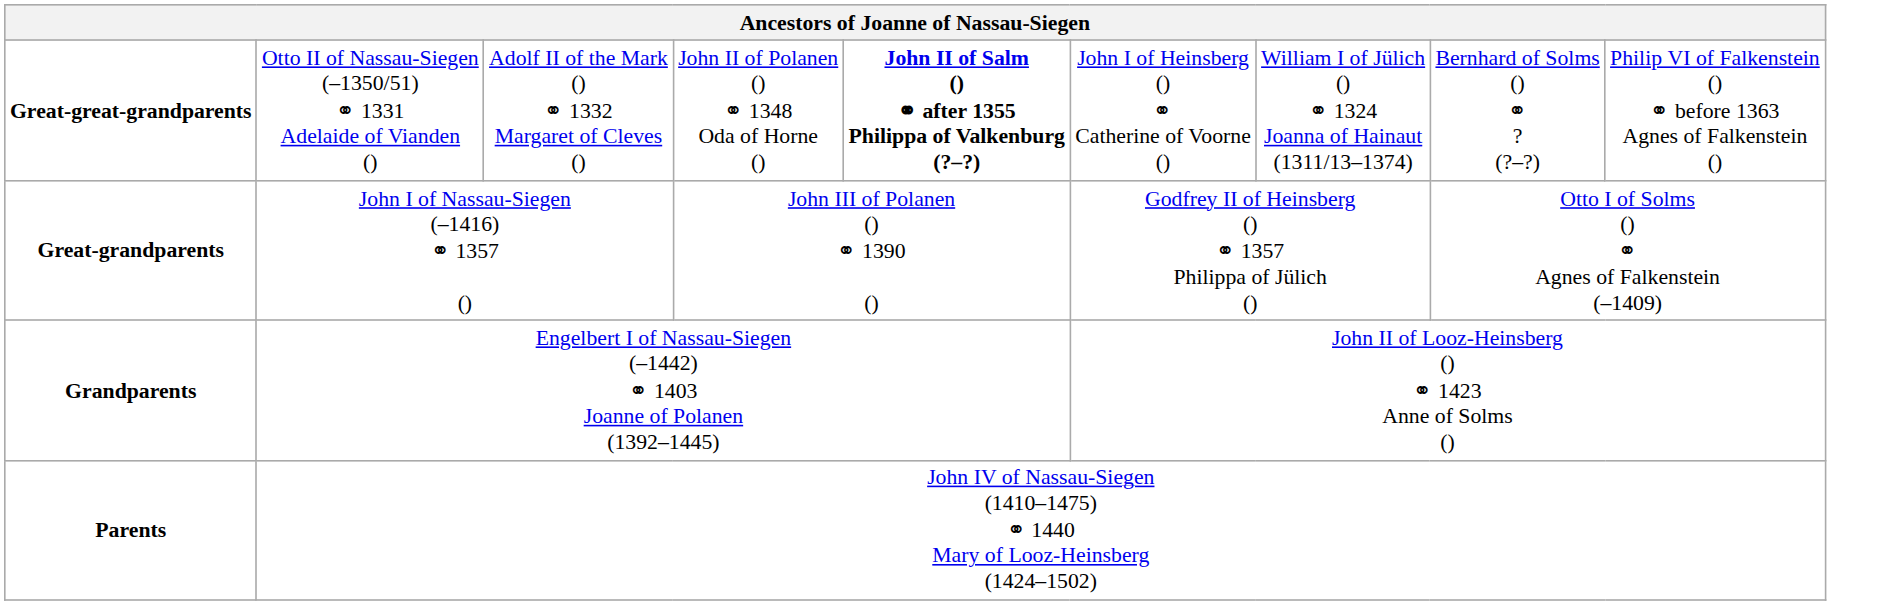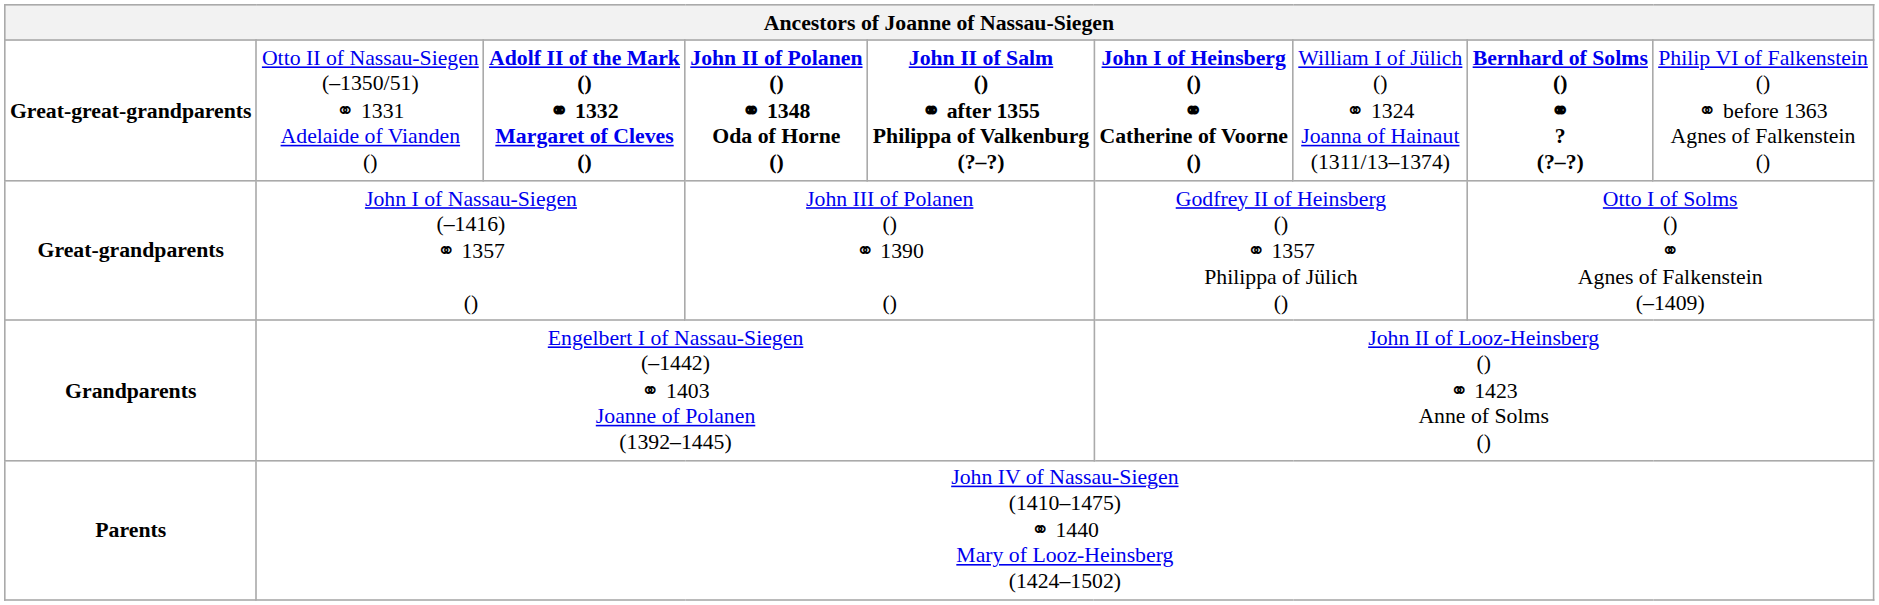(578, 109) normal -> (585, 109) bold
(758, 109) normal -> (776, 109) bold
(1163, 109) normal -> (1194, 109) bold
(1518, 109) normal -> (1560, 109) bold
